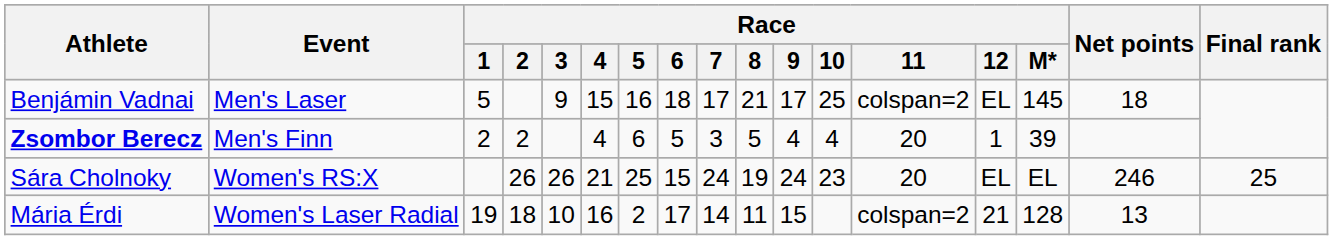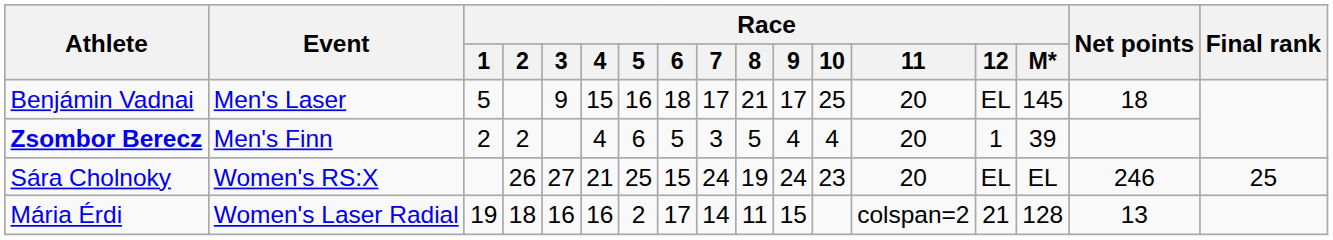(913, 100) colspan=2 -> (913, 100) 20
(561, 177) 26 -> (561, 177) 27
(561, 216) 10 -> (561, 216) 16
